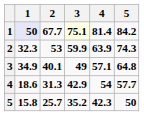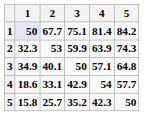(77, 31) lightyellow background -> (77, 31) no background
(81, 66) 49 -> (81, 66) 50
(52, 84) 31.3 -> (52, 84) 33.1
